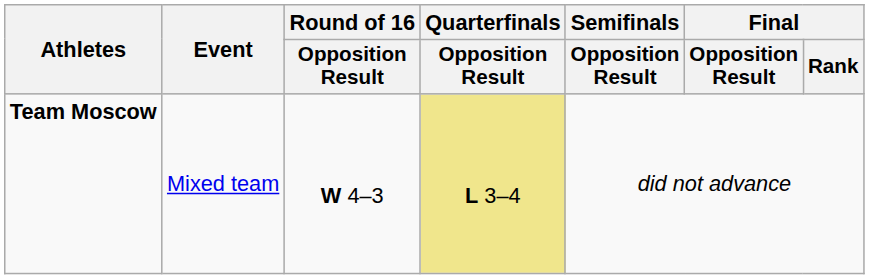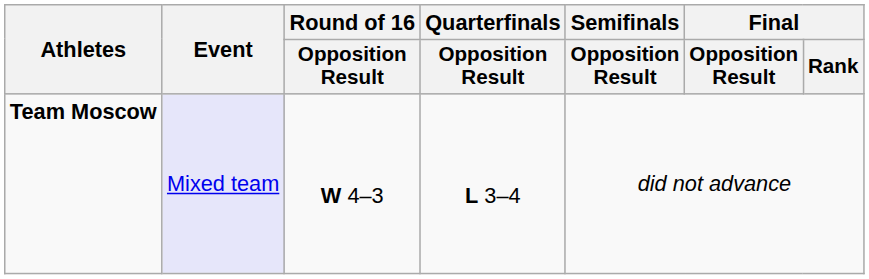(223, 184) no background -> (223, 184) lavender background
(493, 196) khaki background -> (493, 196) no background
